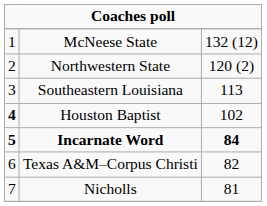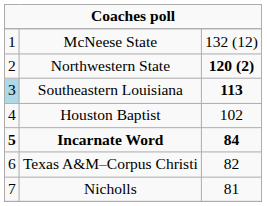(231, 66) normal -> (231, 66) bold
(12, 90) no background -> (12, 90) lightblue background
(231, 90) normal -> (231, 90) bold
(12, 115) bold -> (12, 115) normal
